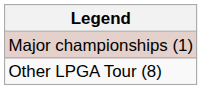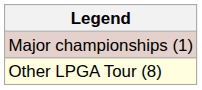(85, 72) no background -> (85, 72) lightyellow background
